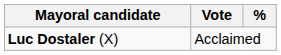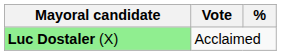(63, 38) no background -> (63, 38) lightgreen background
